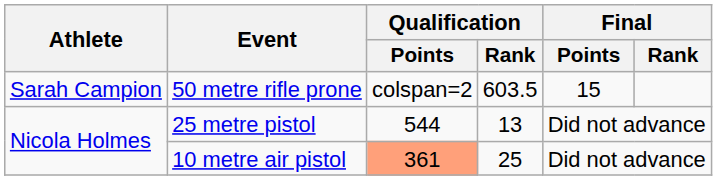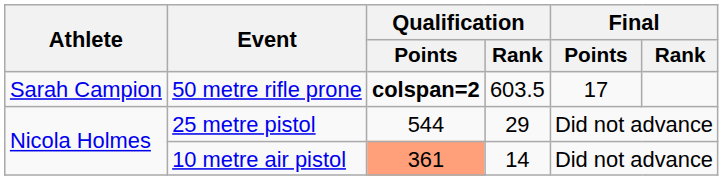(422, 90) normal -> (426, 90) bold
(589, 90) 15 -> (596, 90) 17
(510, 124) 13 -> (517, 124) 29
(510, 159) 25 -> (517, 159) 14
